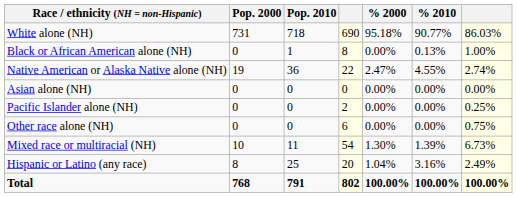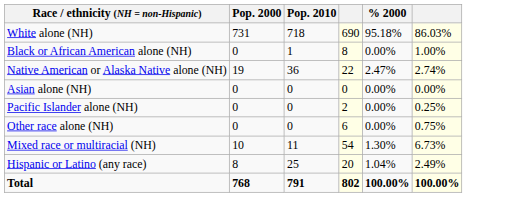- column: (437, 13)
